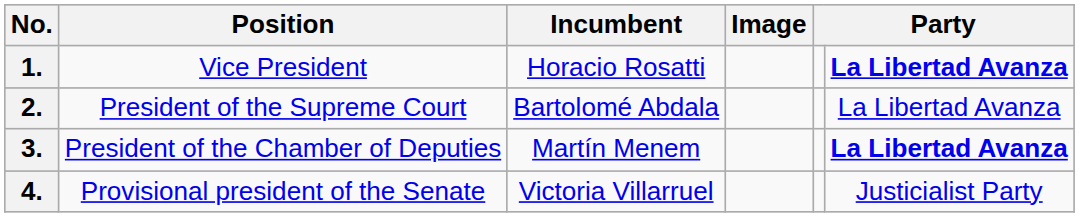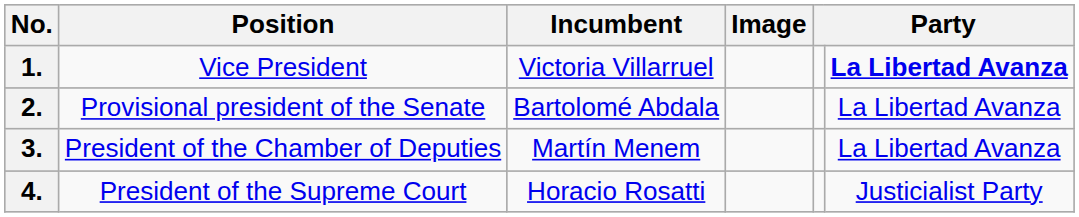(616, 66) Horacio Rosatti -> (616, 66) Victoria Villarruel
(283, 107) President of the Supreme Court -> (283, 107) Provisional president of the Senate
(949, 149) bold -> (949, 149) normal
(283, 190) Provisional president of the Senate -> (283, 190) President of the Supreme Court
(616, 190) Victoria Villarruel -> (616, 190) Horacio Rosatti
